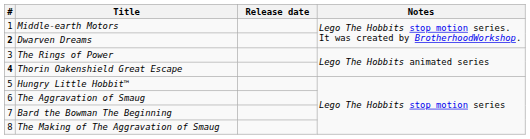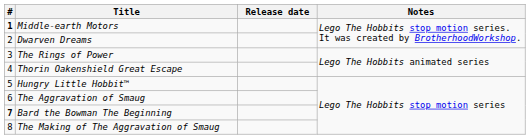(10, 26) normal -> (10, 26) bold
(10, 40) bold -> (10, 40) normal
(10, 69) bold -> (10, 69) normal
(10, 112) normal -> (10, 112) bold
